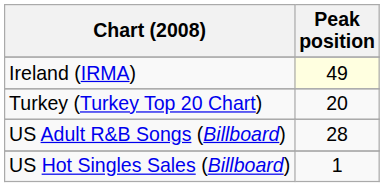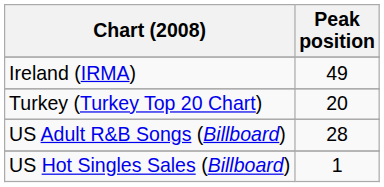(337, 72) lightyellow background -> (337, 72) no background
